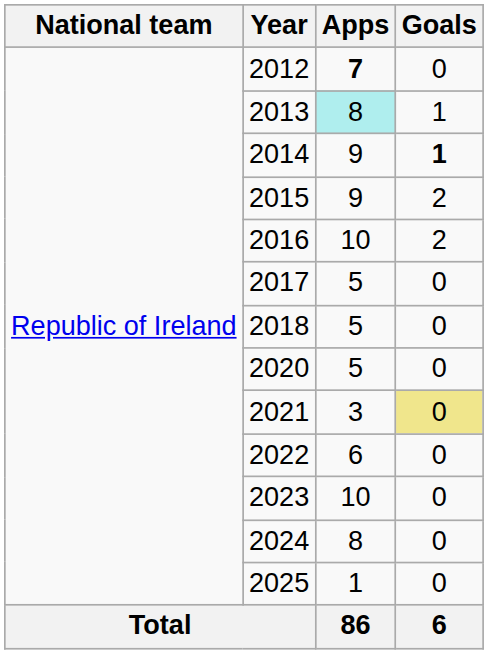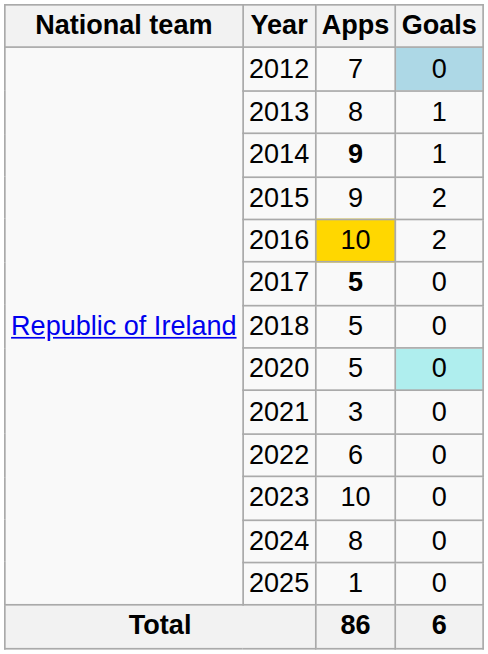(355, 68) bold -> (355, 68) normal
(439, 68) no background -> (439, 68) lightblue background
(355, 111) paleturquoise background -> (355, 111) no background
(355, 154) normal -> (355, 154) bold
(439, 154) bold -> (439, 154) normal
(355, 240) no background -> (355, 240) gold background
(355, 283) normal -> (355, 283) bold
(439, 369) no background -> (439, 369) paleturquoise background
(439, 411) khaki background -> (439, 411) no background
